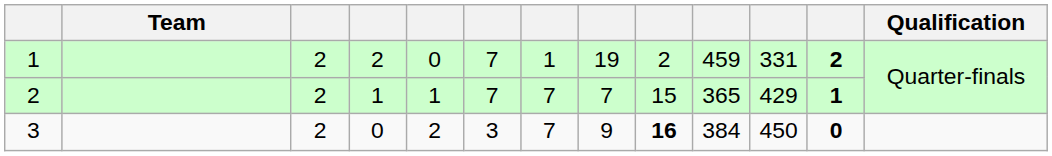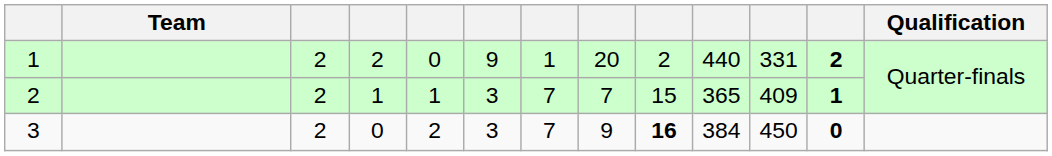(492, 58) 7 -> (492, 58) 9
(607, 58) 19 -> (607, 58) 20
(721, 58) 459 -> (721, 58) 440
(492, 95) 7 -> (492, 95) 3
(779, 95) 429 -> (779, 95) 409
